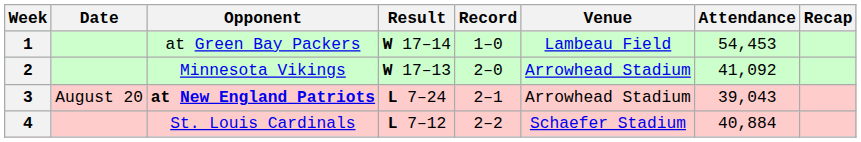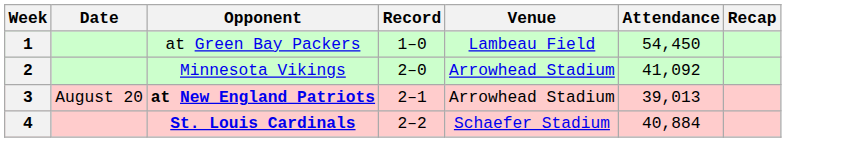- column: (417, 18)
(747, 44) 54,453 -> (671, 44) 54,450
(747, 97) 39,043 -> (671, 97) 39,013
(263, 124) normal -> (263, 124) bold
